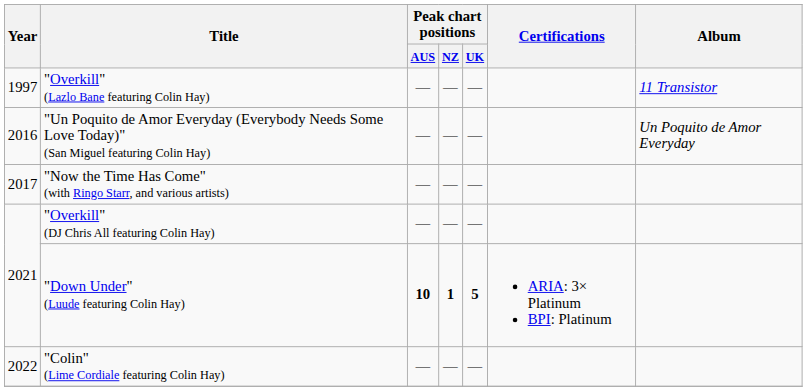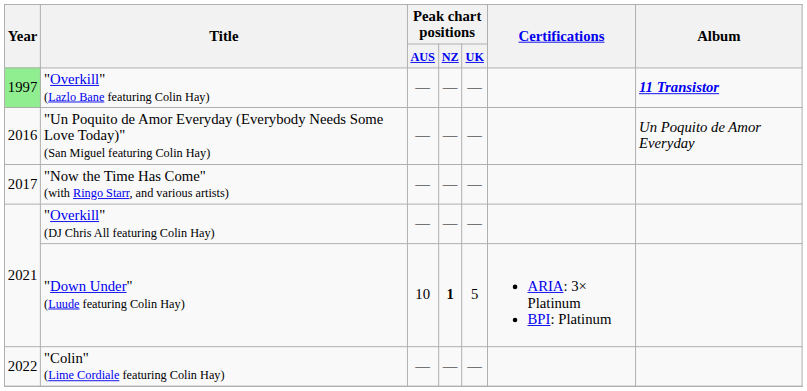(23, 87) no background -> (23, 87) lightgreen background
(678, 87) normal -> (679, 87) bold
(423, 295) bold -> (423, 295) normal
(475, 295) bold -> (475, 295) normal
